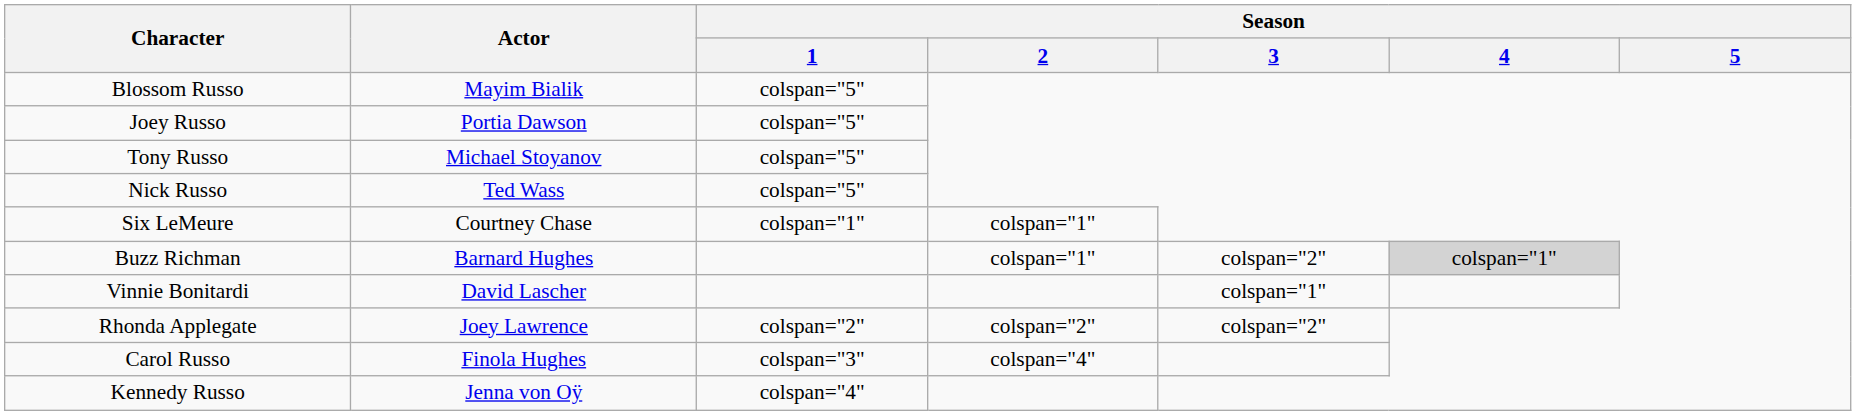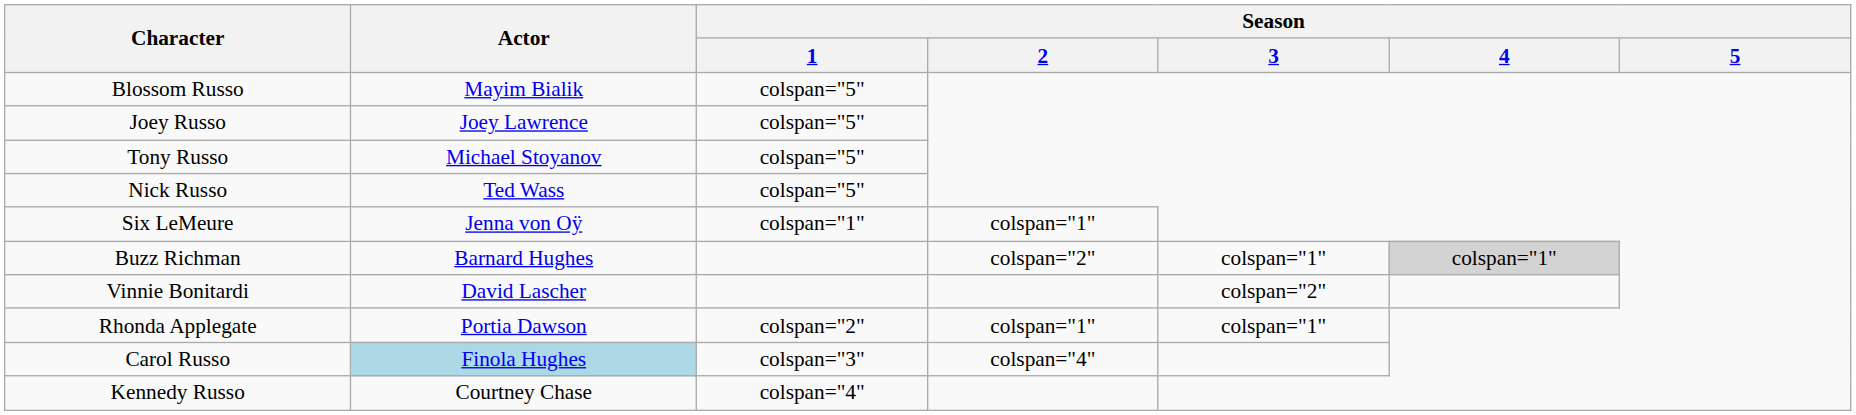(524, 122) Portia Dawson -> (524, 122) Joey Lawrence
(524, 223) Courtney Chase -> (524, 223) Jenna von Oÿ
(1043, 257) colspan="1" -> (1043, 257) colspan="2"
(1274, 257) colspan="2" -> (1274, 257) colspan="1"
(1274, 291) colspan="1" -> (1274, 291) colspan="2"
(524, 325) Joey Lawrence -> (524, 325) Portia Dawson
(1043, 325) colspan="2" -> (1043, 325) colspan="1"
(1274, 325) colspan="2" -> (1274, 325) colspan="1"
(524, 358) no background -> (524, 358) lightblue background
(524, 392) Jenna von Oÿ -> (524, 392) Courtney Chase
